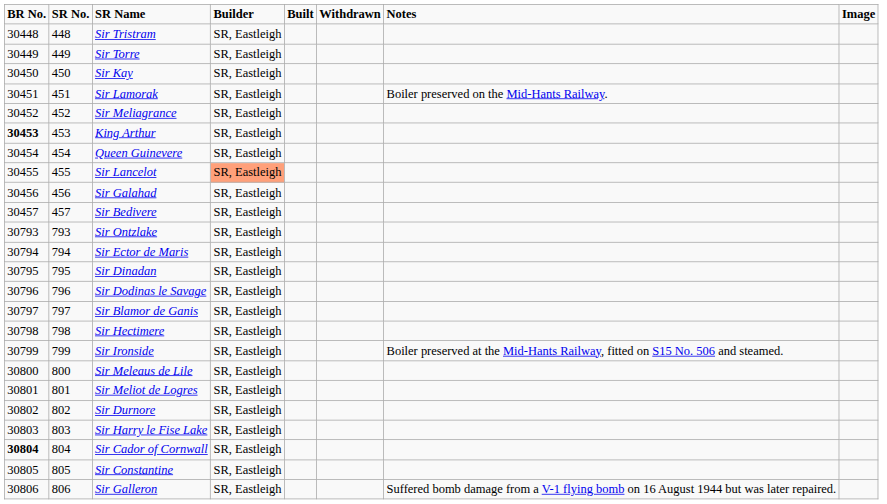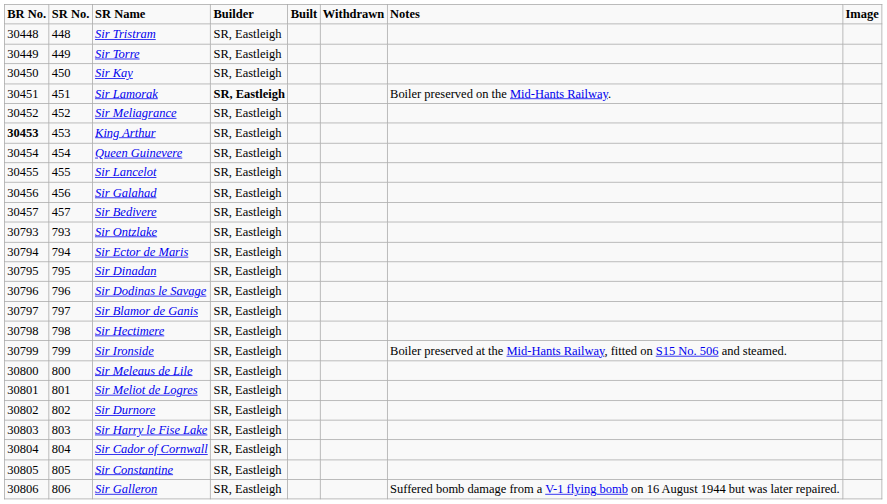(247, 93) normal -> (249, 93) bold
(247, 172) lightsalmon background -> (247, 172) no background
(23, 449) bold -> (23, 449) normal
